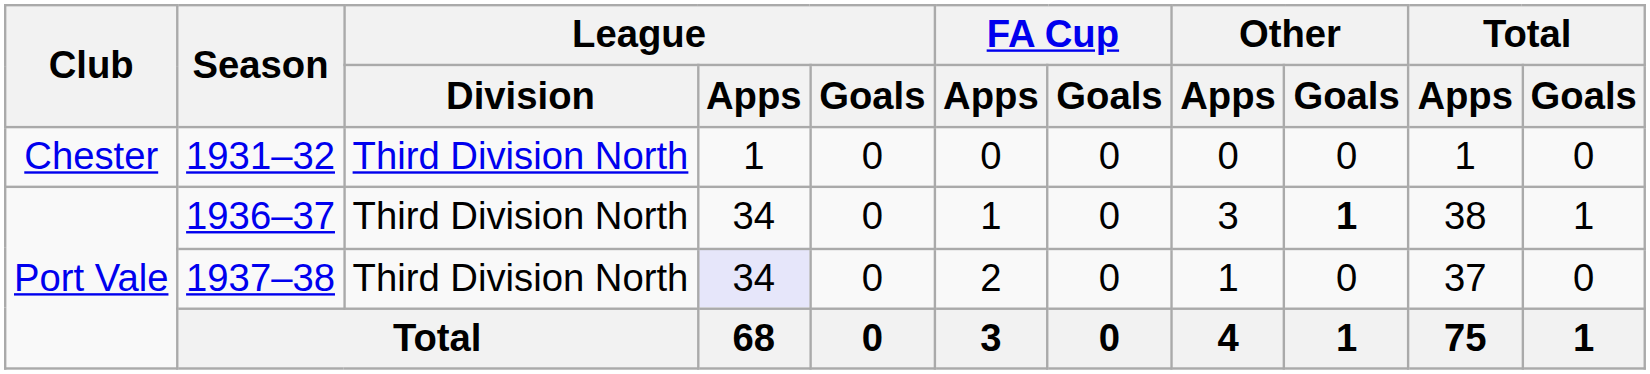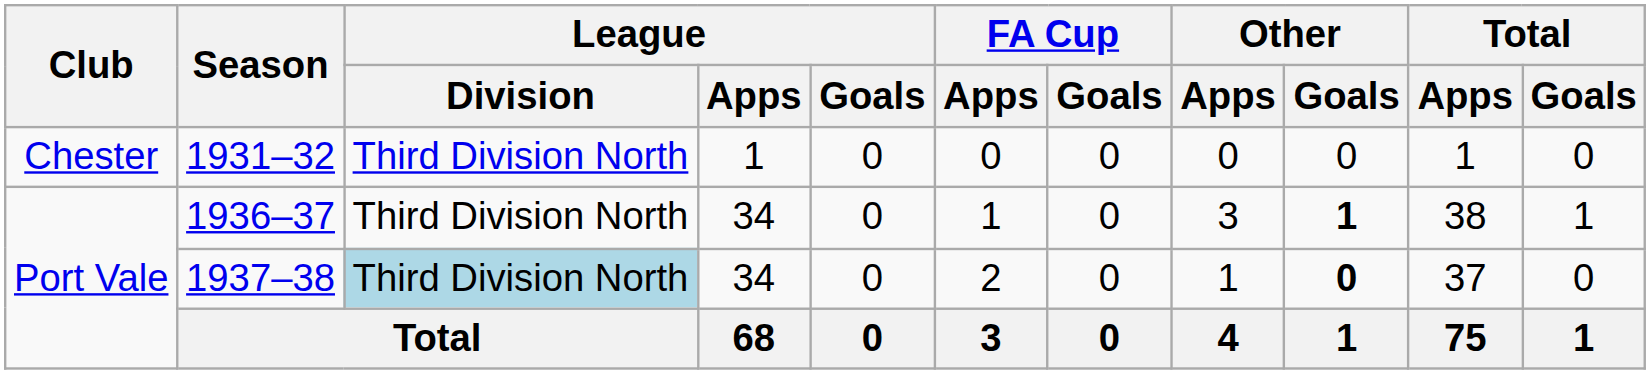(520, 277) no background -> (520, 277) lightblue background
(754, 277) lavender background -> (754, 277) no background
(1347, 277) normal -> (1347, 277) bold
